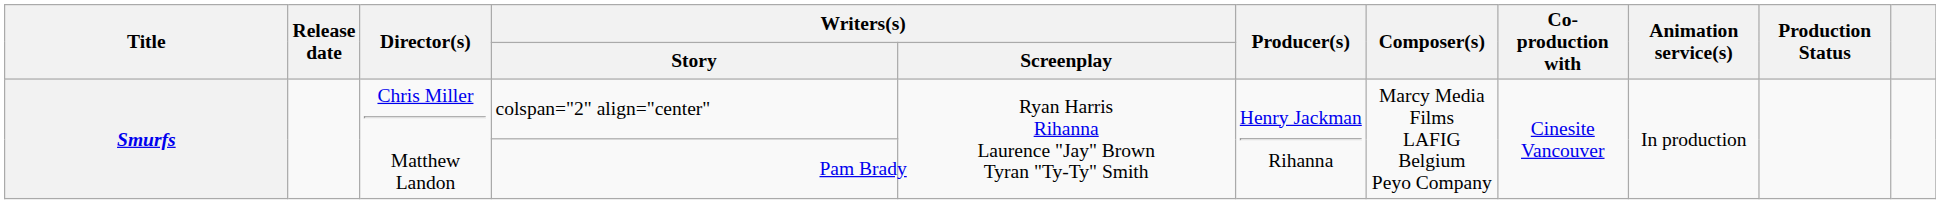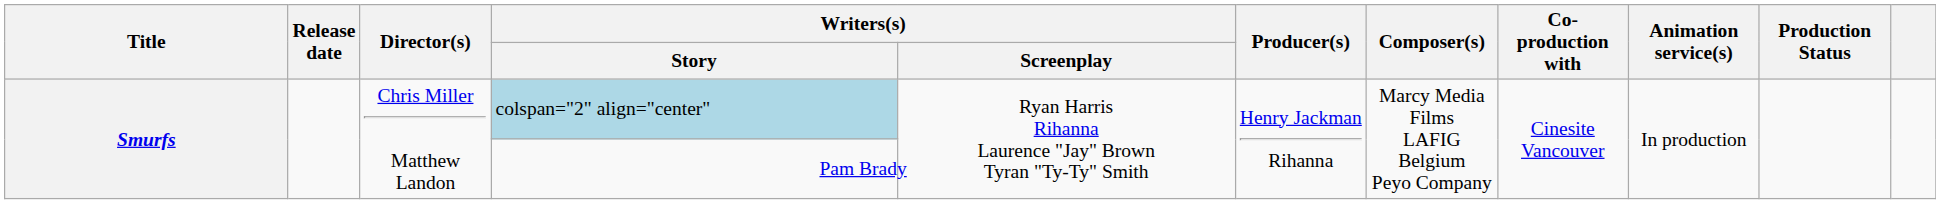(603, 109) no background -> (603, 109) lightblue background
